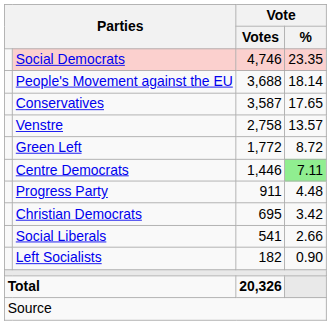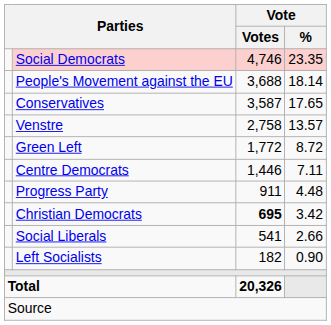(310, 170) lightgreen background -> (310, 170) no background
(270, 214) normal -> (270, 214) bold
